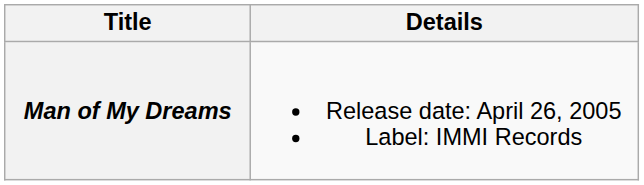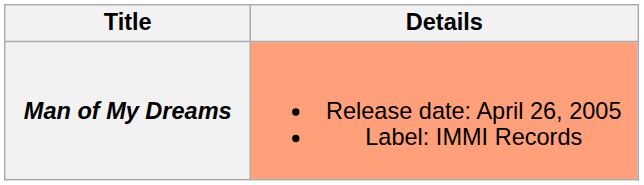(444, 124) no background -> (444, 124) lightsalmon background
